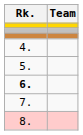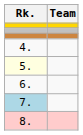(26, 66) no background -> (26, 66) lightyellow background
(26, 84) bold -> (26, 84) normal
(26, 102) no background -> (26, 102) lightblue background
